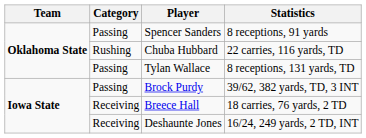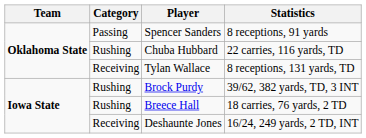(110, 68) Passing -> (116, 68) Receiving
(110, 87) Passing -> (112, 87) Rushing
(116, 105) Receiving -> (112, 105) Rushing
